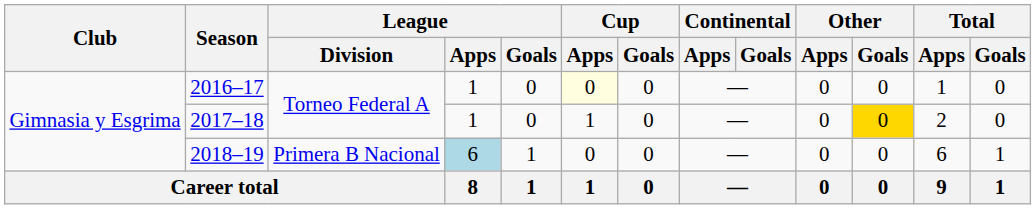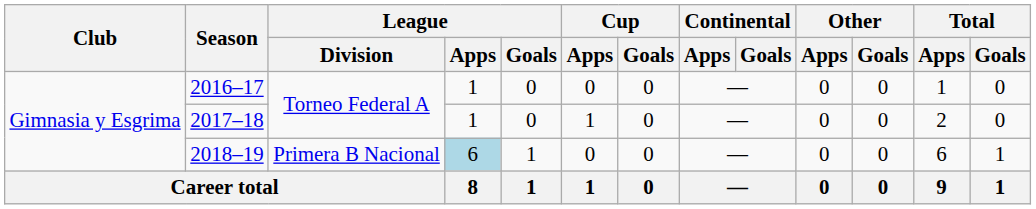(590, 87) lightyellow background -> (590, 87) no background
(883, 120) gold background -> (883, 120) no background
